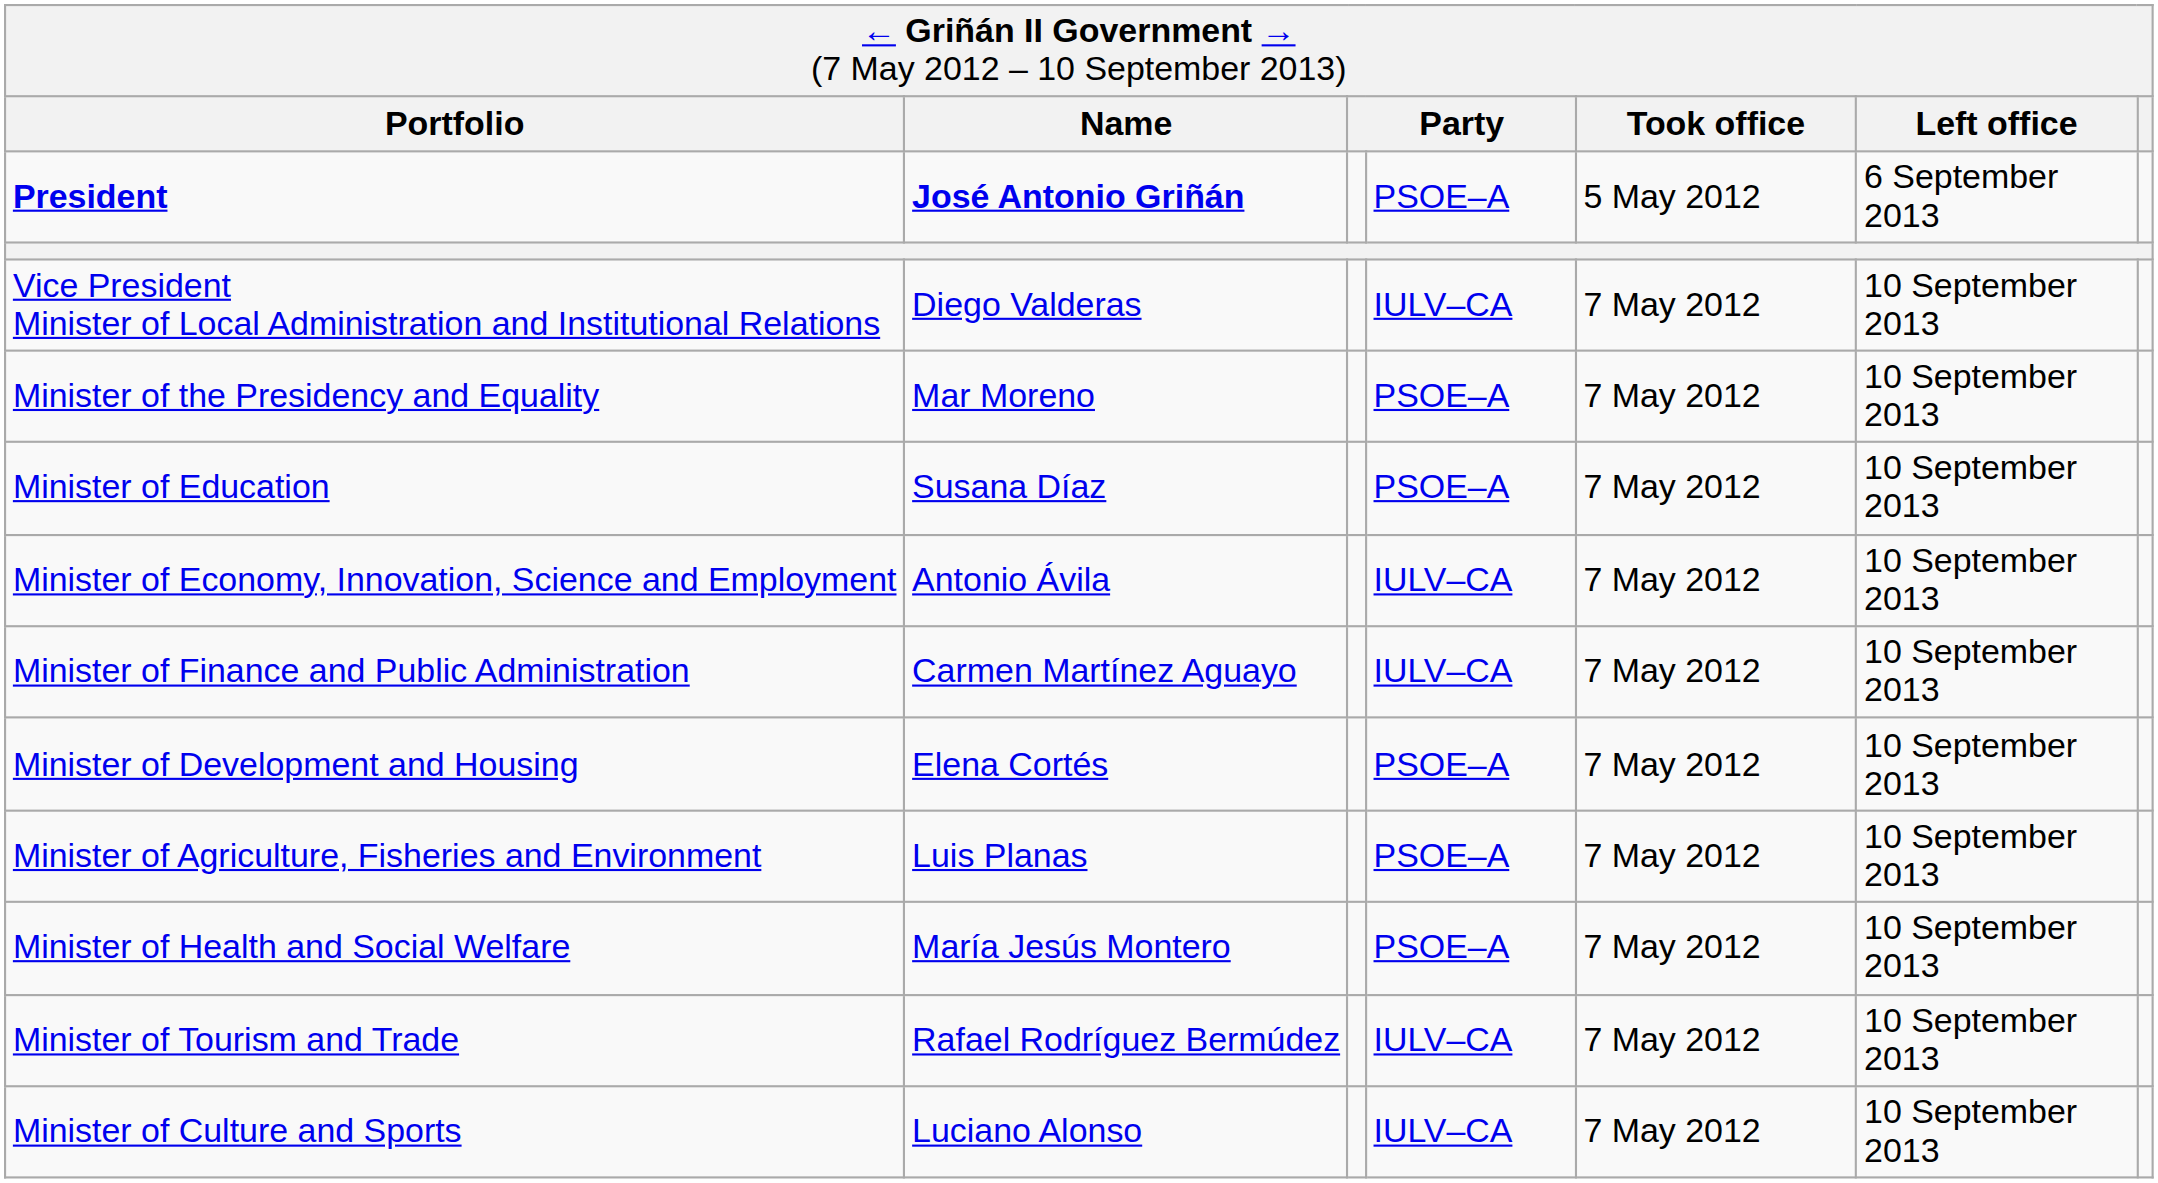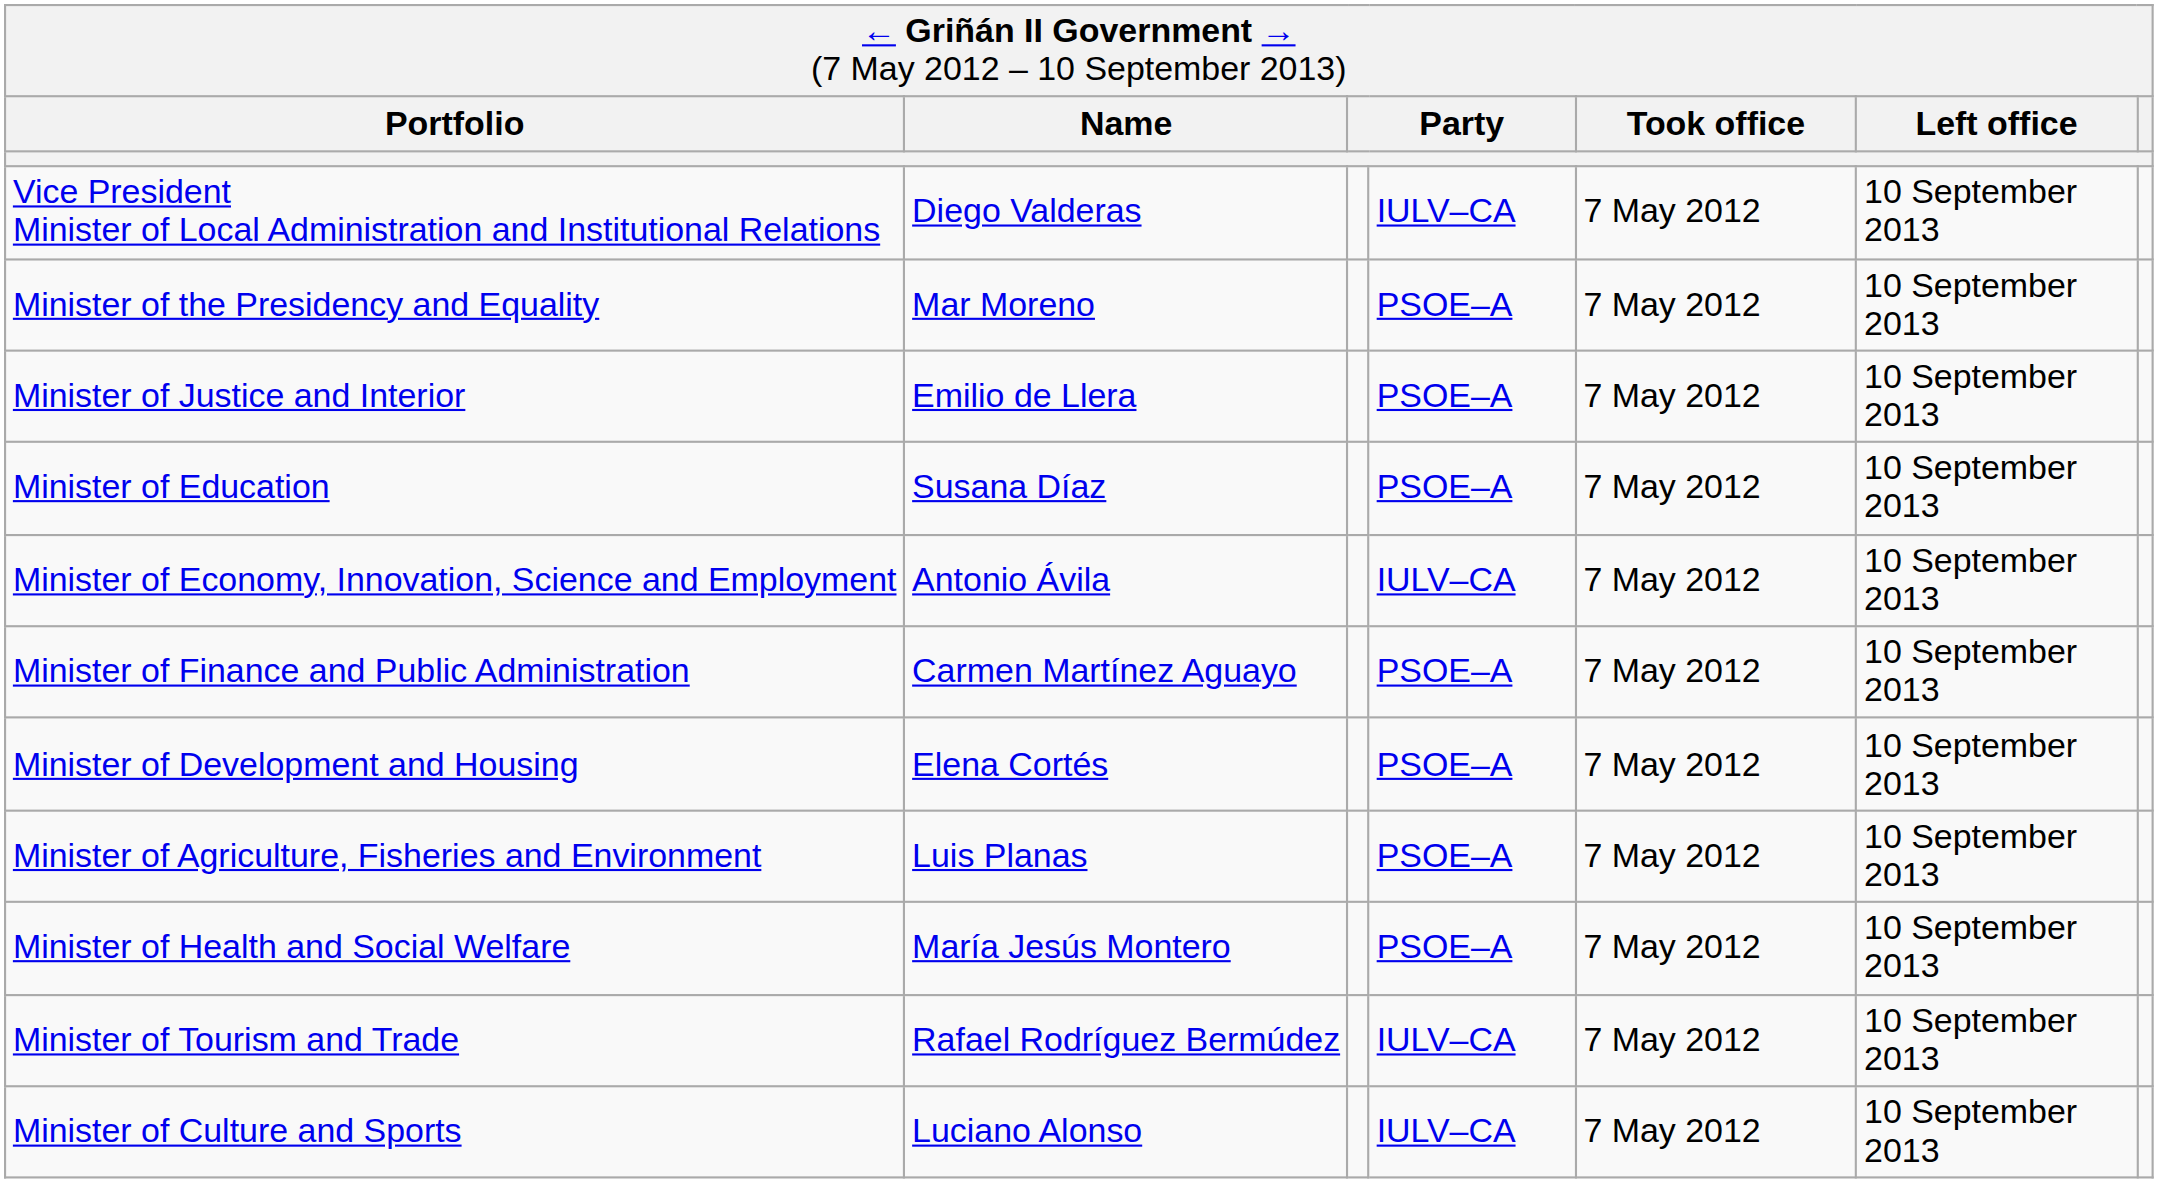- row: (90, 196)
+ row: (239, 395)
(1443, 671) IULV–CA -> (1445, 671) PSOE–A
